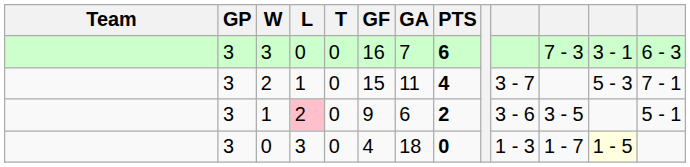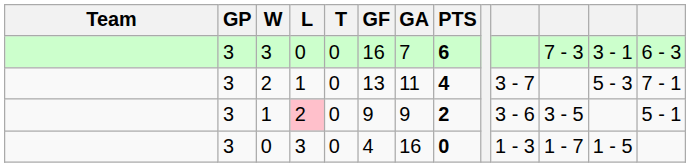(374, 83) 15 -> (374, 83) 13
(405, 114) 6 -> (405, 114) 9
(410, 146) 18 -> (410, 146) 16
(613, 146) lightyellow background -> (613, 146) no background
